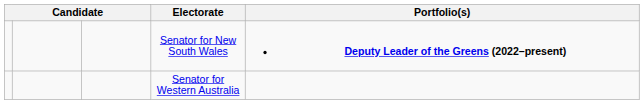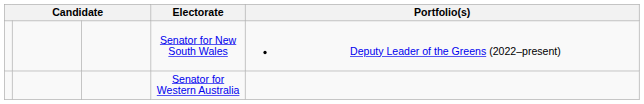(442, 52) bold -> (442, 52) normal
